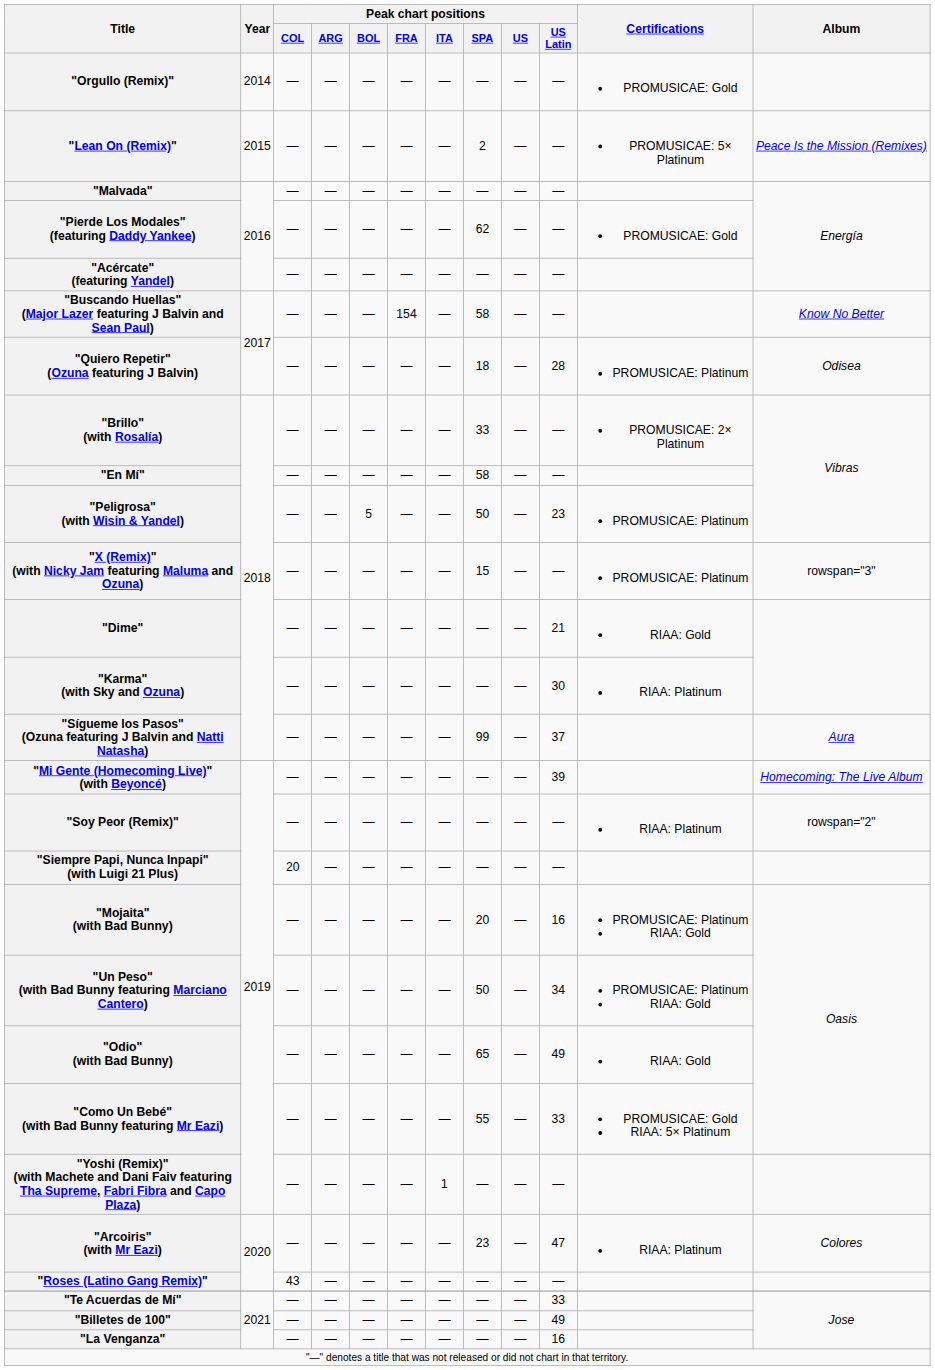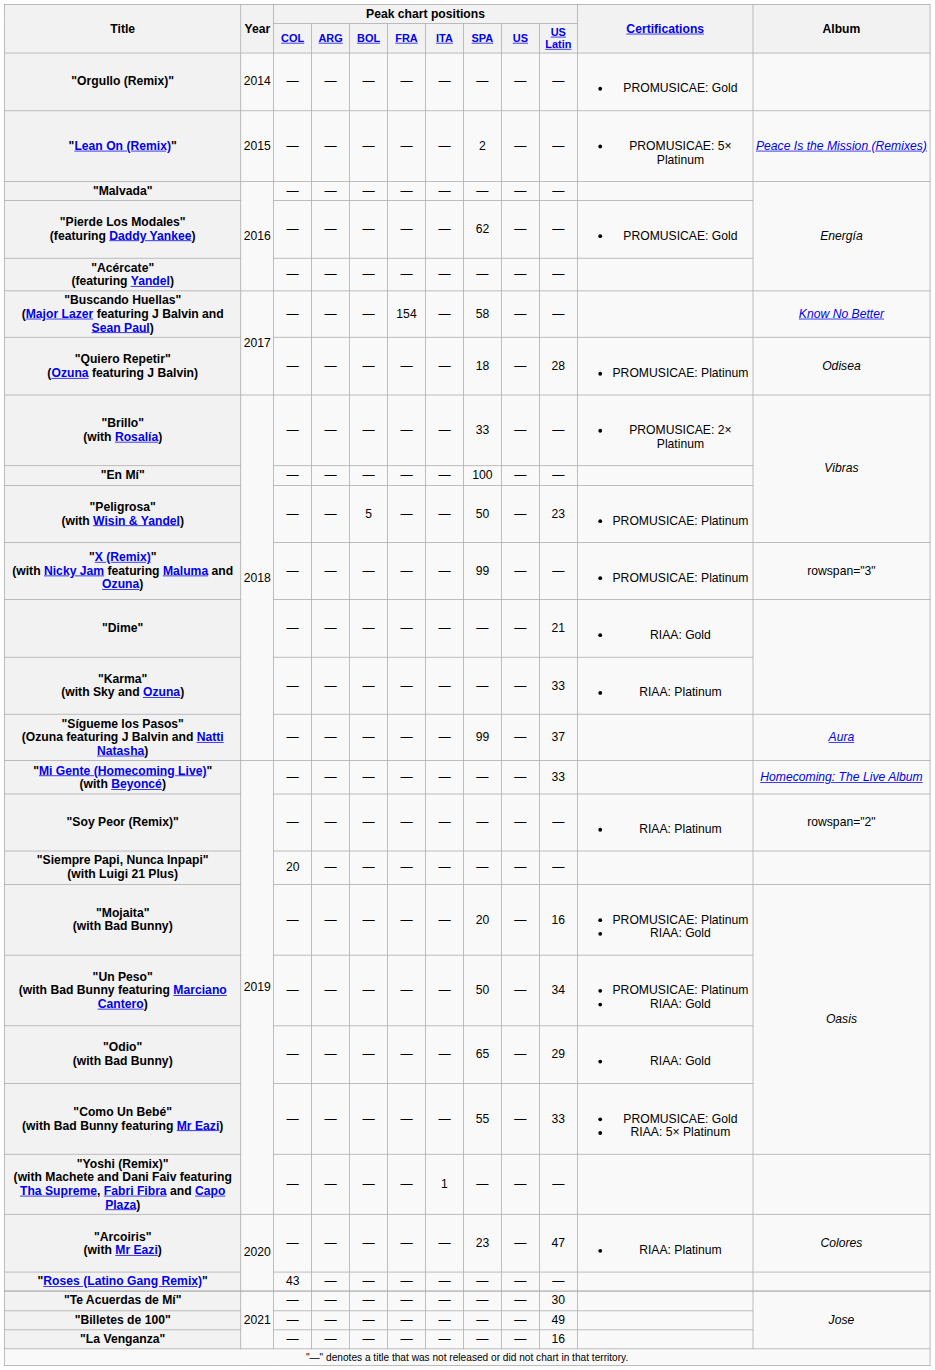(482, 475) 58 -> (482, 475) 100
(482, 571) 15 -> (482, 571) 99
(558, 685) 30 -> (558, 685) 33
(558, 777) 39 -> (558, 777) 33
(558, 1054) 49 -> (558, 1054) 29
(558, 1300) 33 -> (558, 1300) 30
